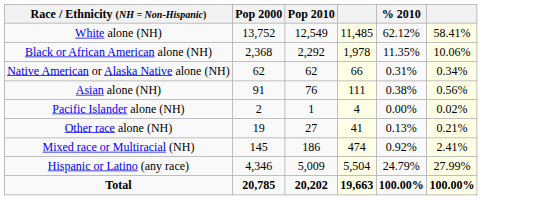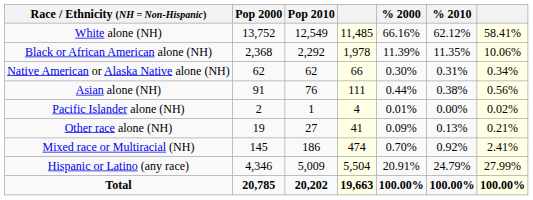+ column: (401, 14)
